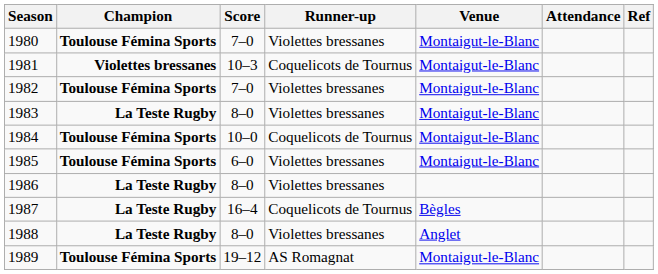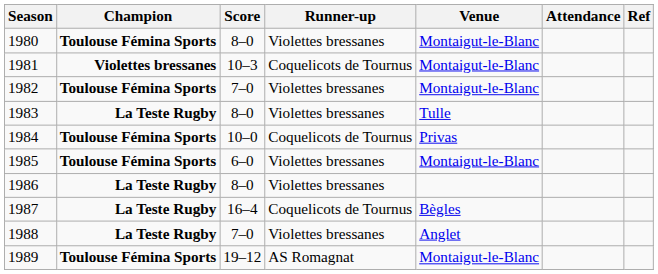(242, 40) 7–0 -> (242, 40) 8–0
(479, 112) Montaigut-le-Blanc -> (435, 112) Tulle
(479, 137) Montaigut-le-Blanc -> (438, 137) Privas
(242, 233) 8–0 -> (242, 233) 7–0
